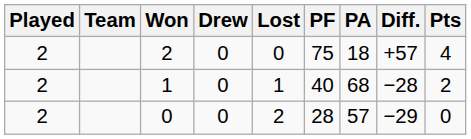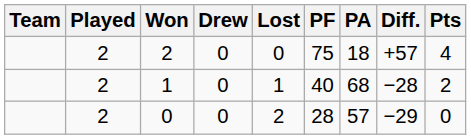columns swapped: (110, 20) <-> (42, 20)
